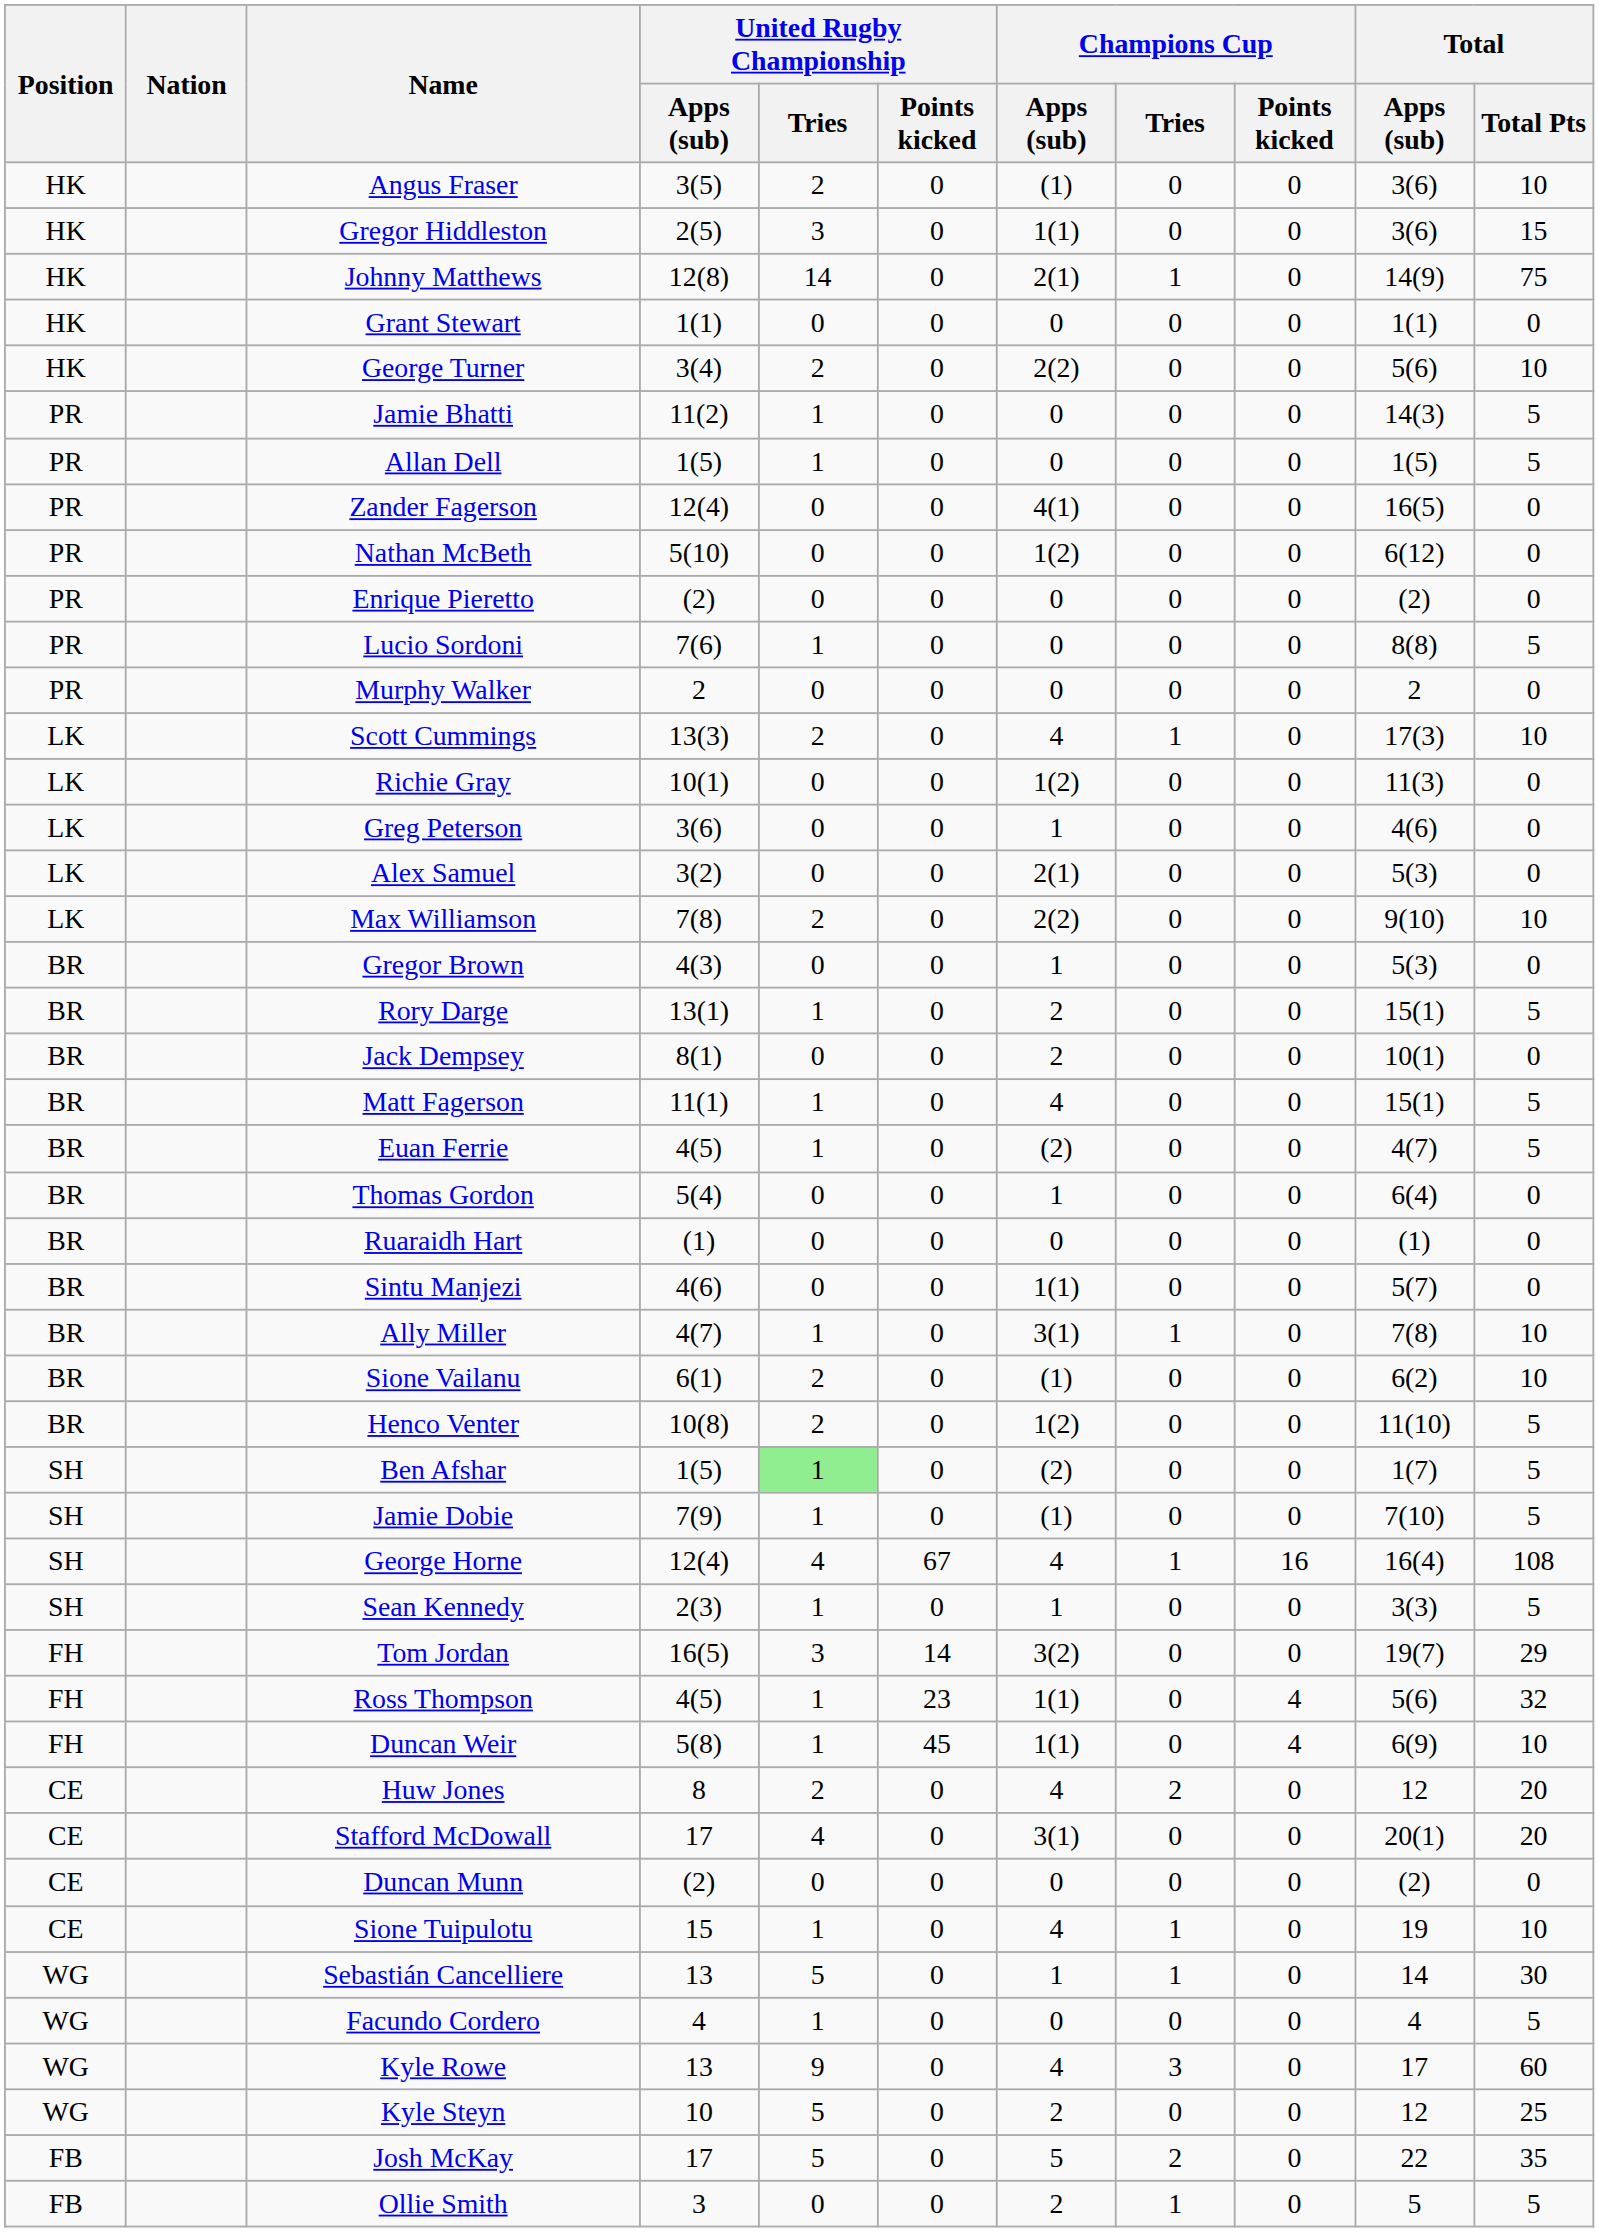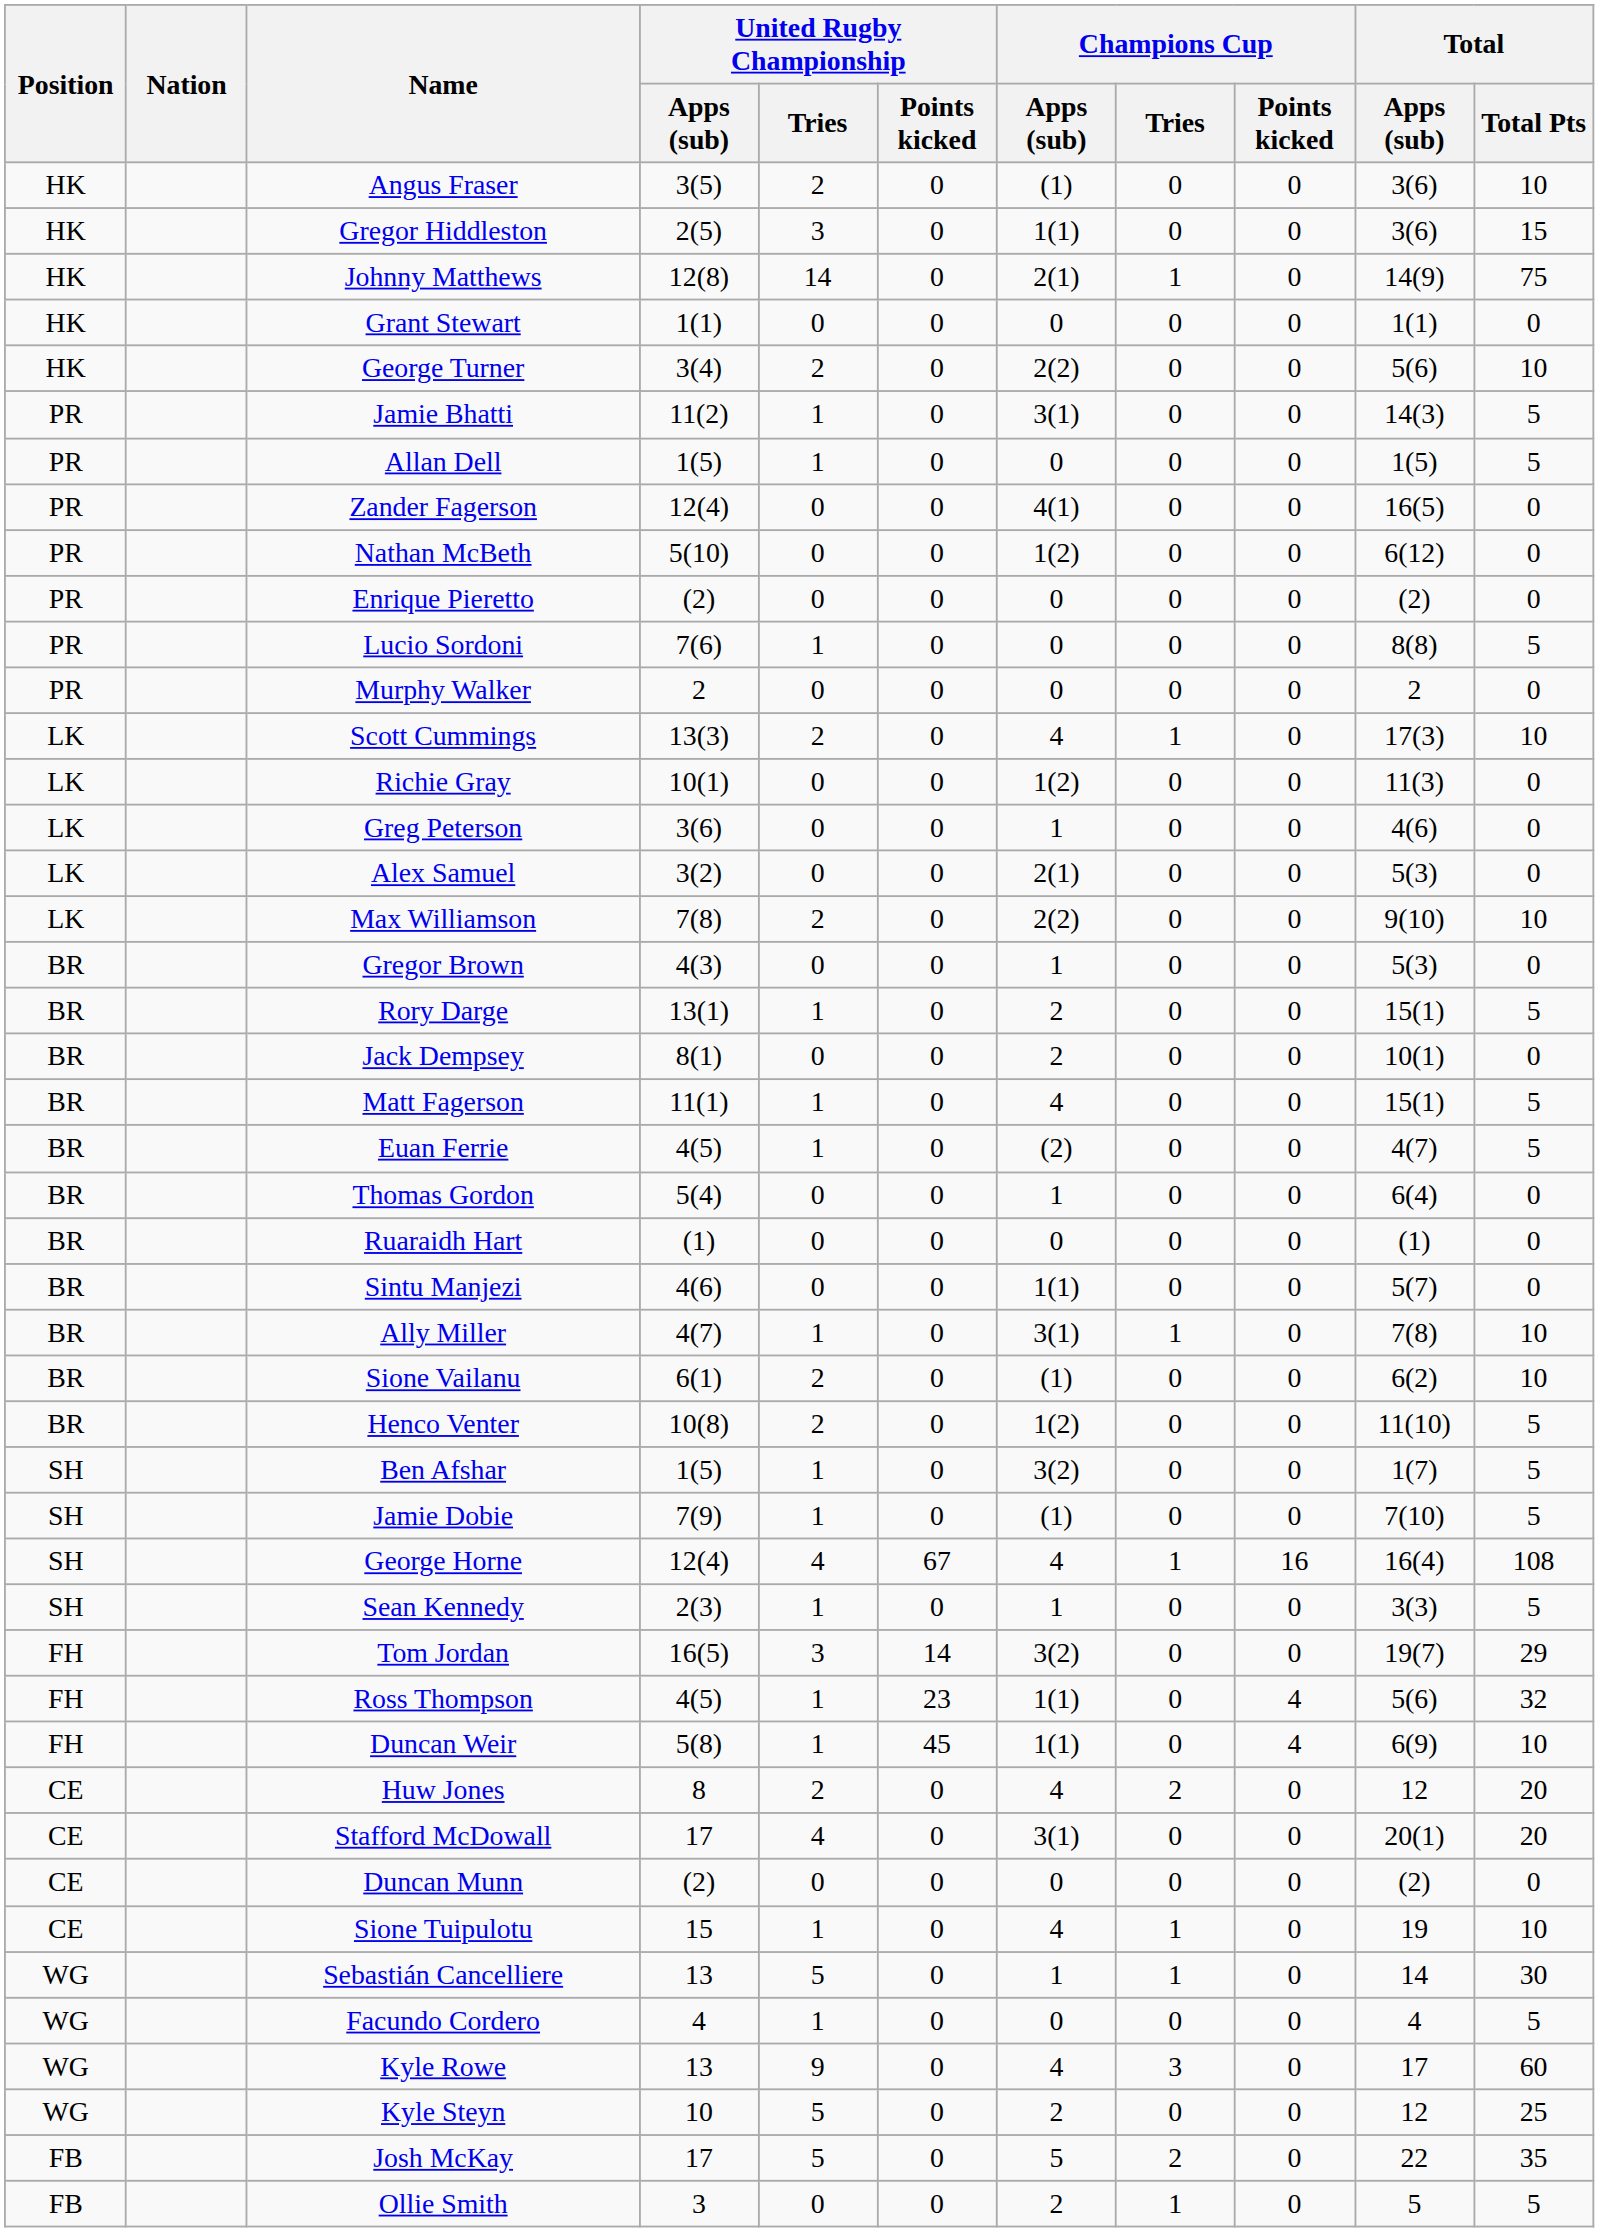(1056, 414) 0 -> (1056, 414) 3(1)
(818, 1469) lightgreen background -> (818, 1469) no background
(1056, 1469) (2) -> (1056, 1469) 3(2)
